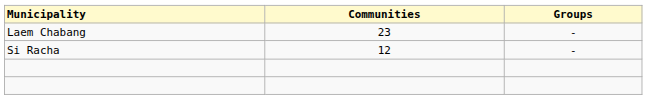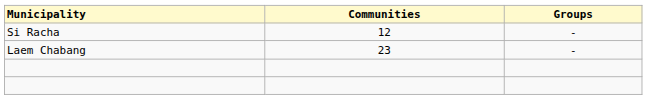rows swapped: (46, 32) <-> (33, 50)
